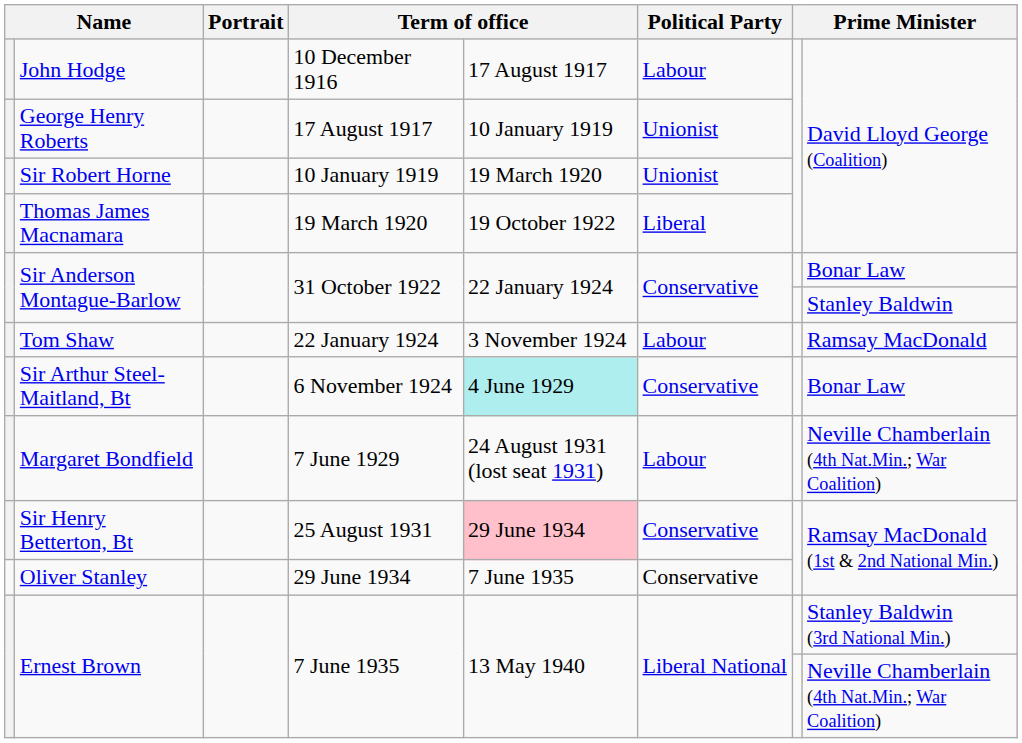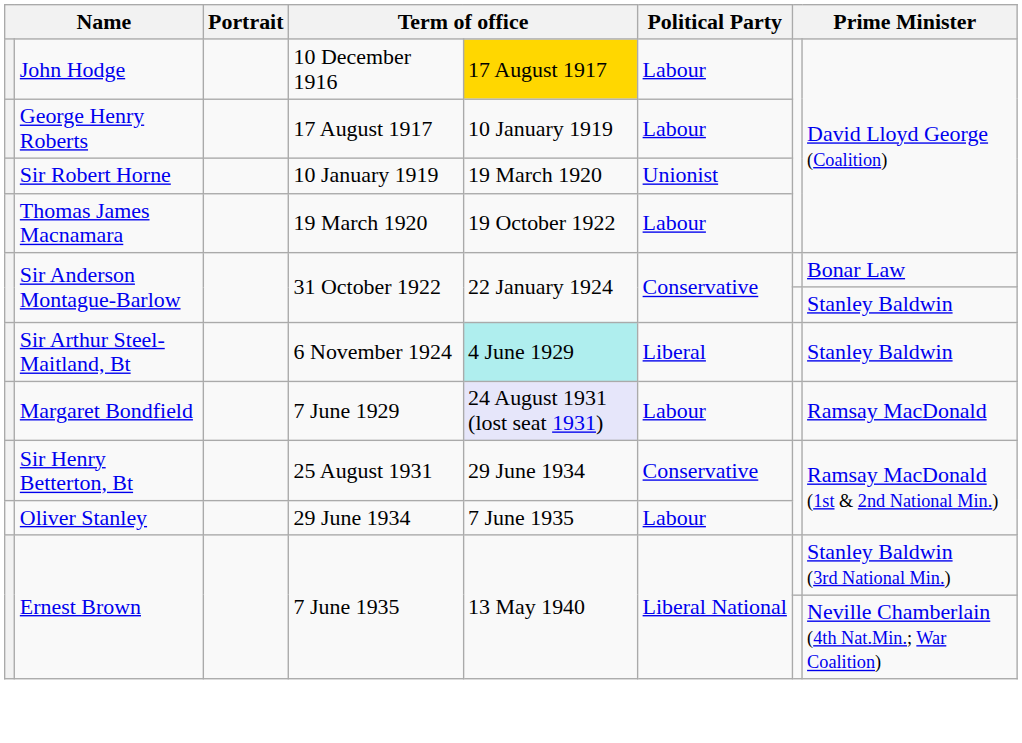(538, 68) no background -> (538, 68) gold background
(680, 128) Unionist -> (674, 128) Labour
(674, 222) Liberal -> (674, 222) Labour
- row: (67, 339)
(700, 386) Conservative -> (674, 351) Liberal
(856, 386) Bonar Law -> (880, 351) Stanley Baldwin
(538, 458) no background -> (538, 410) lavender background
(899, 458) Neville Chamberlain (4th Nat.Min.; War Coalition) -> (897, 410) Ramsay MacDonald
(527, 529) pink background -> (527, 470) no background
(700, 576) Conservative -> (674, 517) Labour
